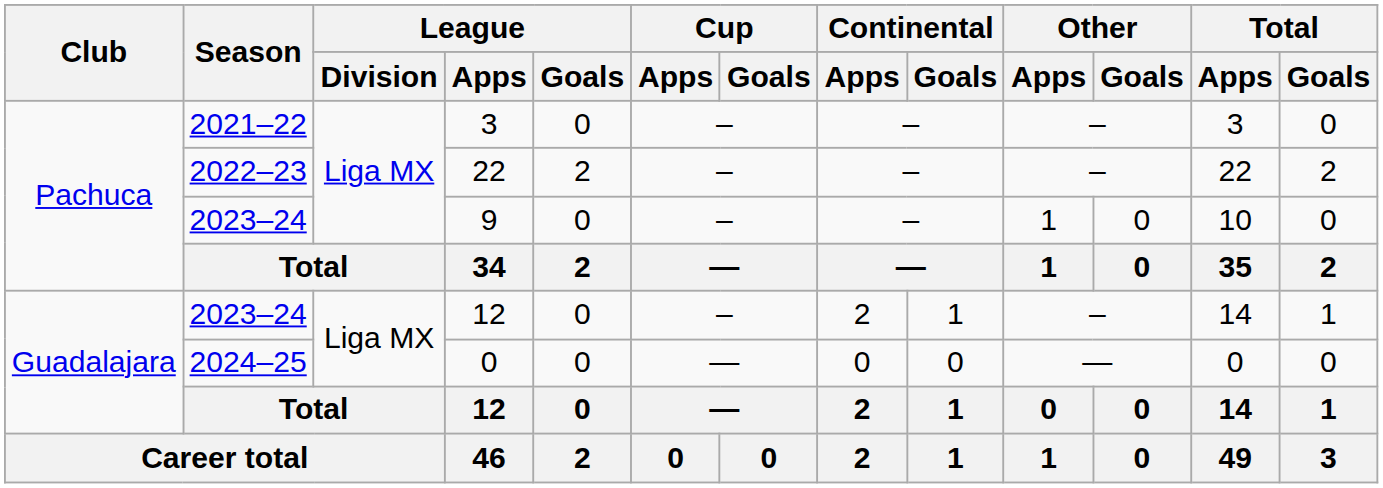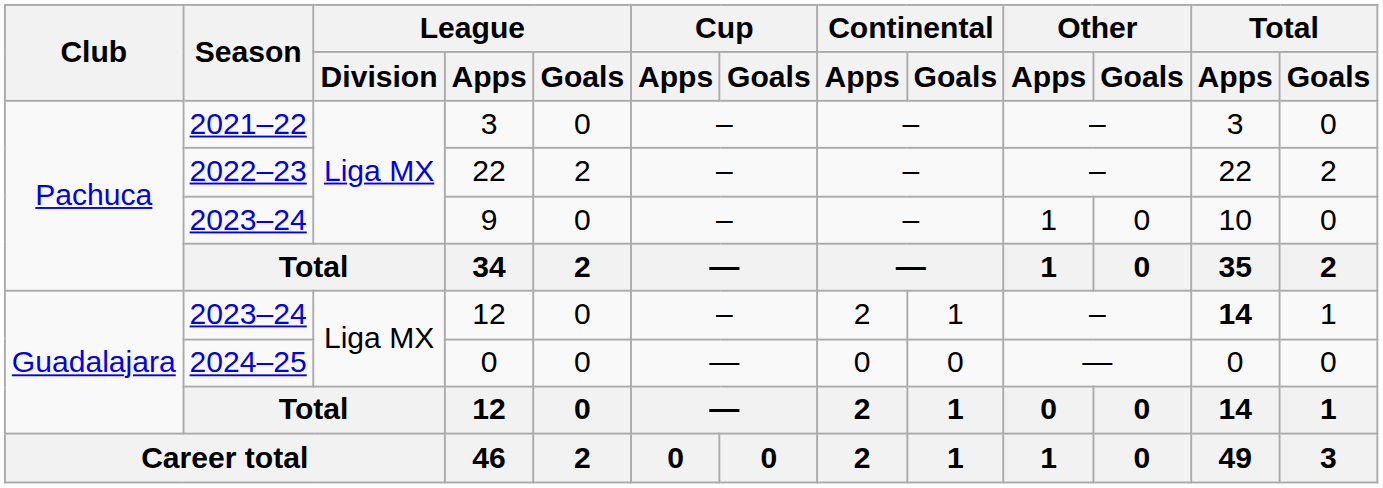(1235, 314) normal -> (1235, 314) bold
